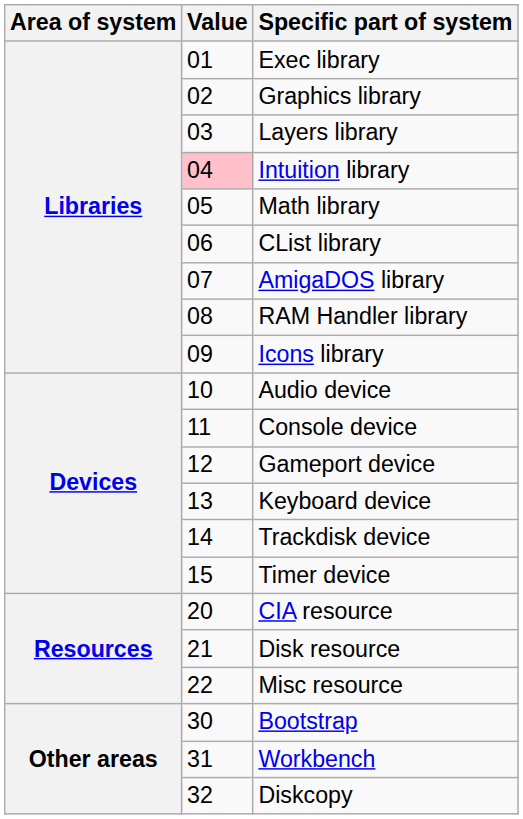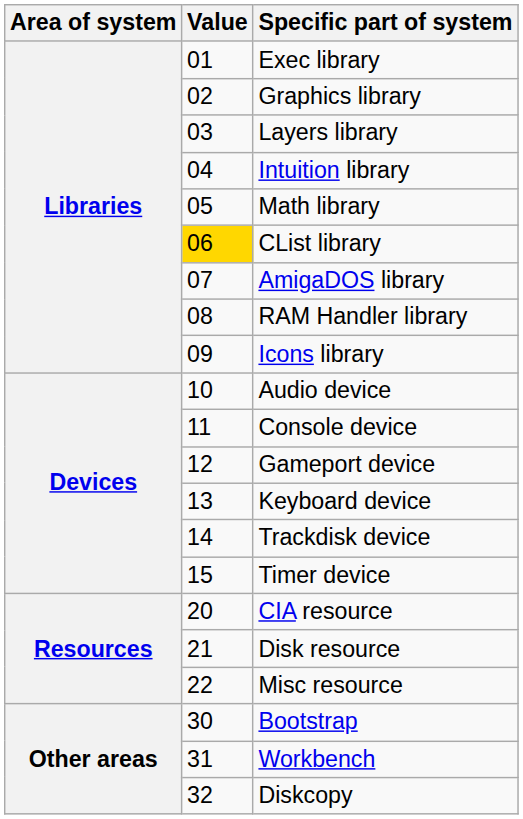(200, 170) pink background -> (200, 170) no background
(200, 243) no background -> (200, 243) gold background
